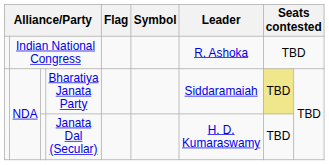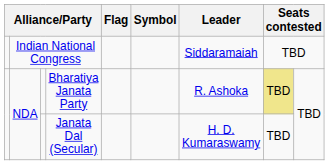(221, 52) R. Ashoka -> (221, 52) Siddaramaiah
(221, 91) Siddaramaiah -> (221, 91) R. Ashoka
